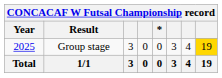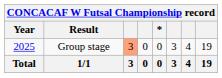(131, 47) no background -> (131, 47) lightsalmon background
(206, 47) gold background -> (206, 47) no background
